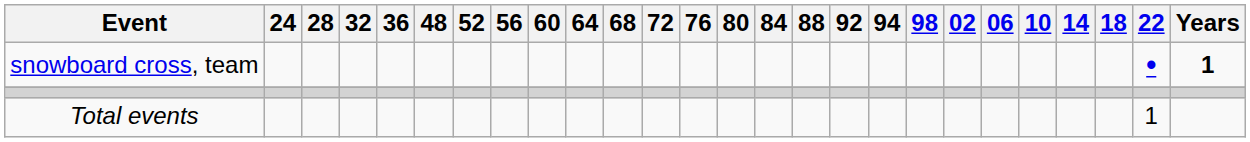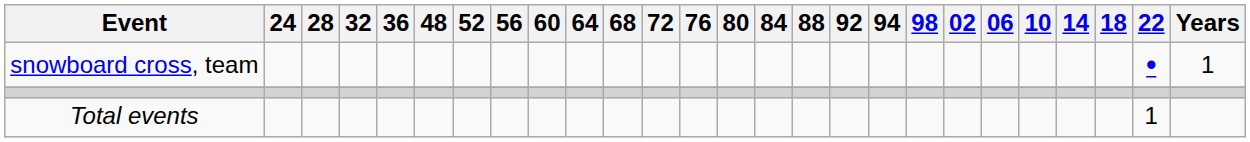(1208, 64) bold -> (1208, 64) normal
